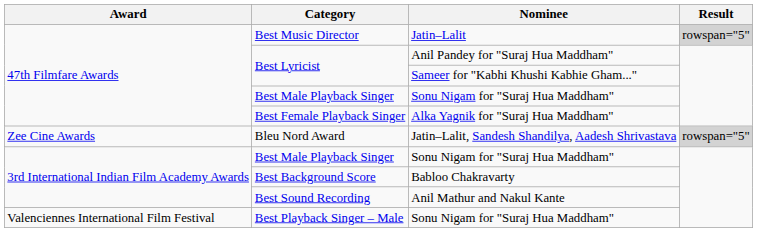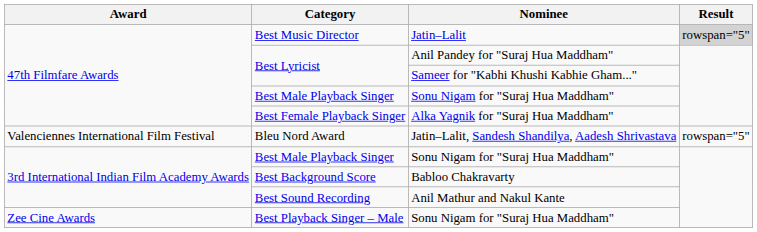(51, 136) Zee Cine Awards -> (111, 136) Valenciennes International Film Festival
(716, 136) lightgrey background -> (716, 136) no background
(111, 217) Valenciennes International Film Festival -> (51, 217) Zee Cine Awards
